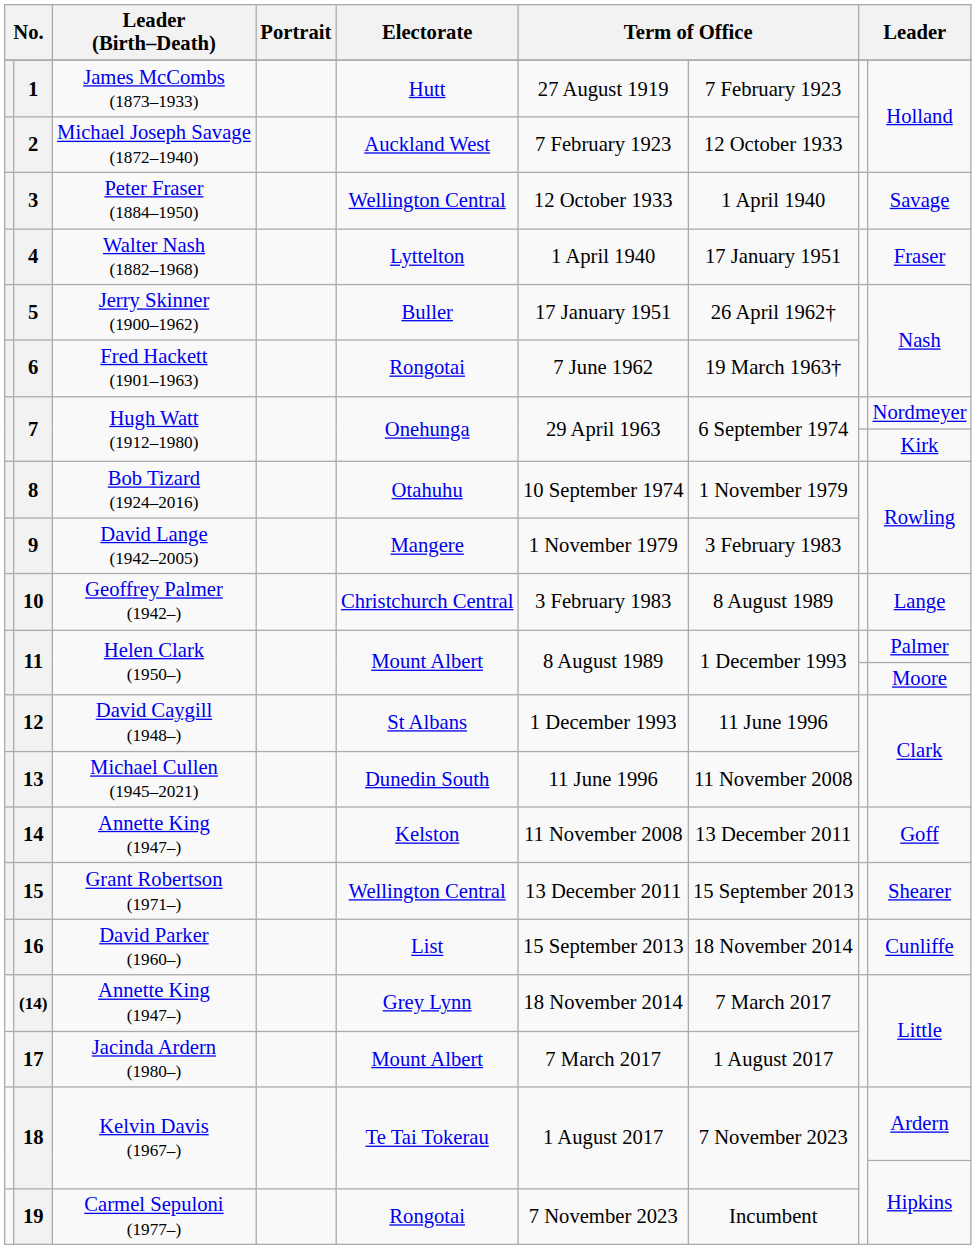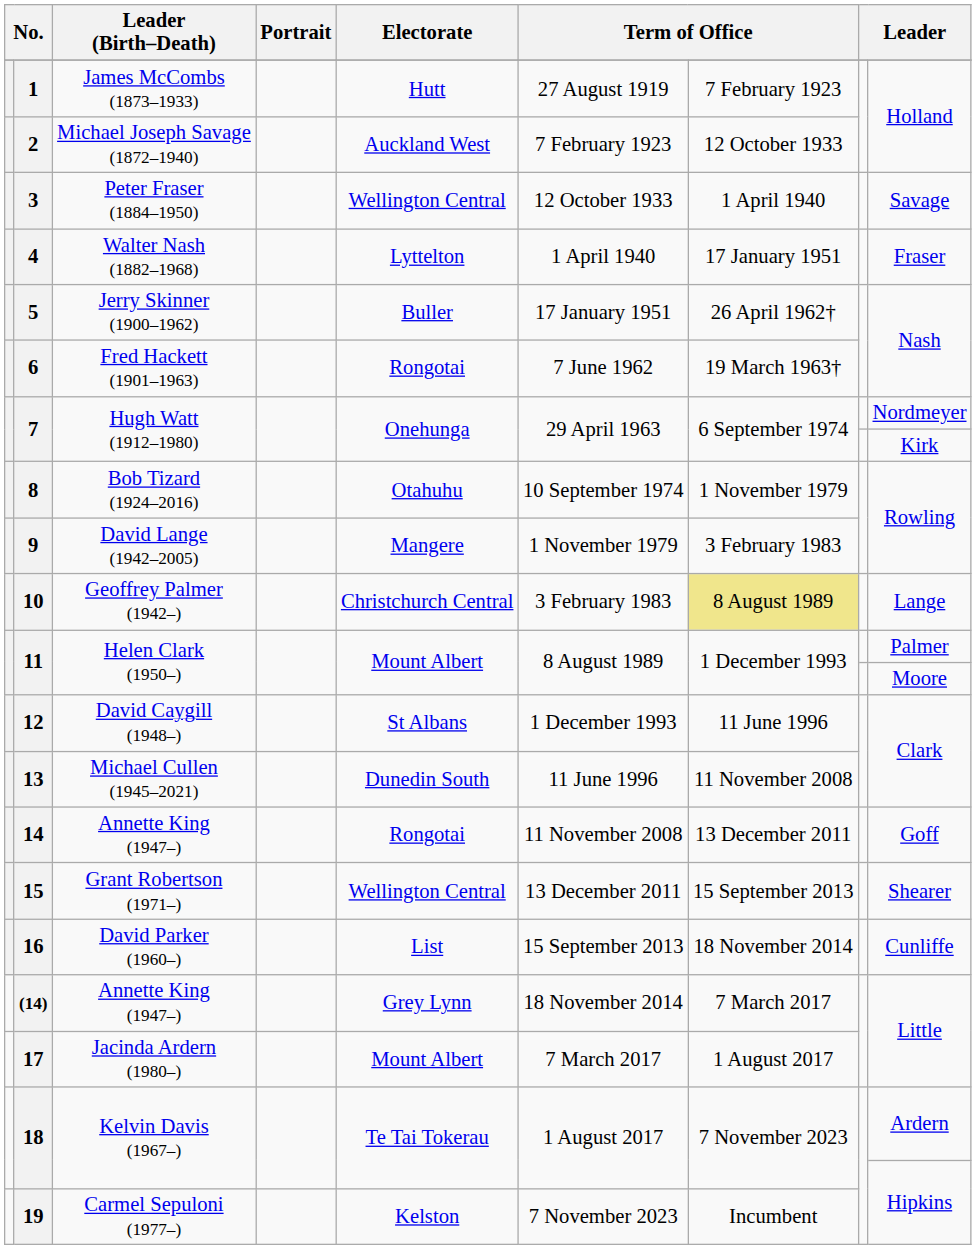(773, 601) no background -> (773, 601) khaki background
(427, 834) Kelston -> (427, 834) Rongotai
(427, 1216) Rongotai -> (427, 1216) Kelston
